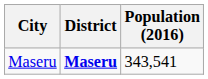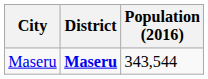(151, 61) 343,541 -> (151, 61) 343,544
